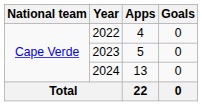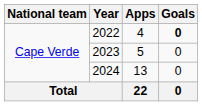(178, 33) normal -> (178, 33) bold
